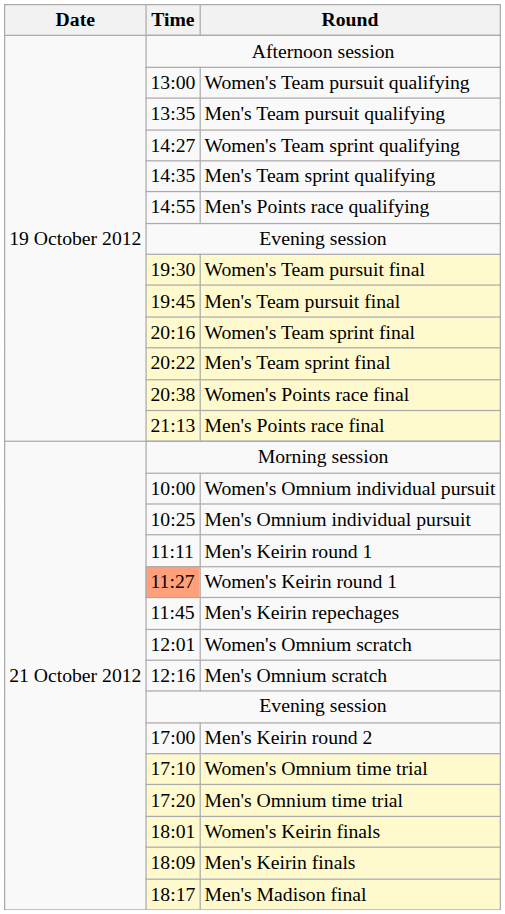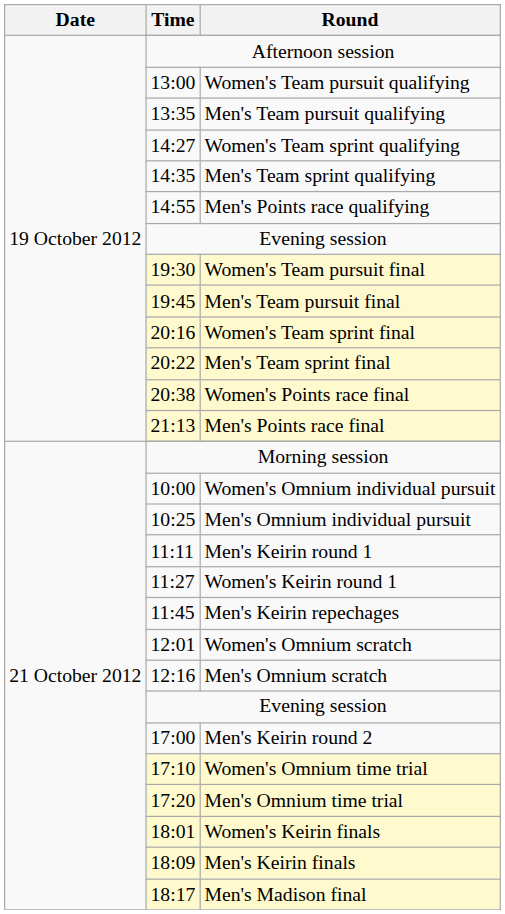(173, 581) lightsalmon background -> (173, 581) no background
